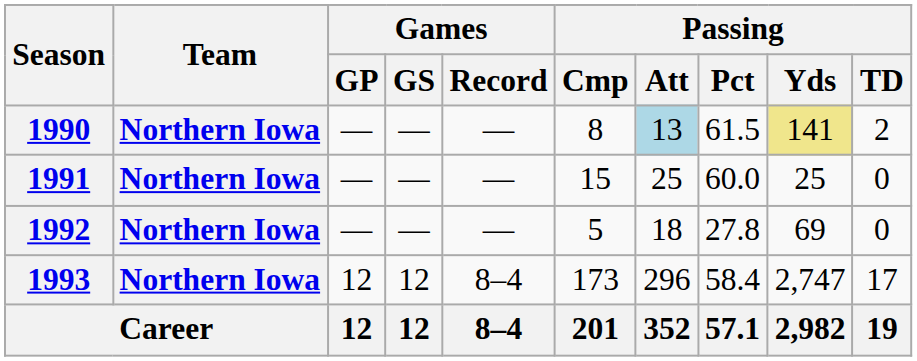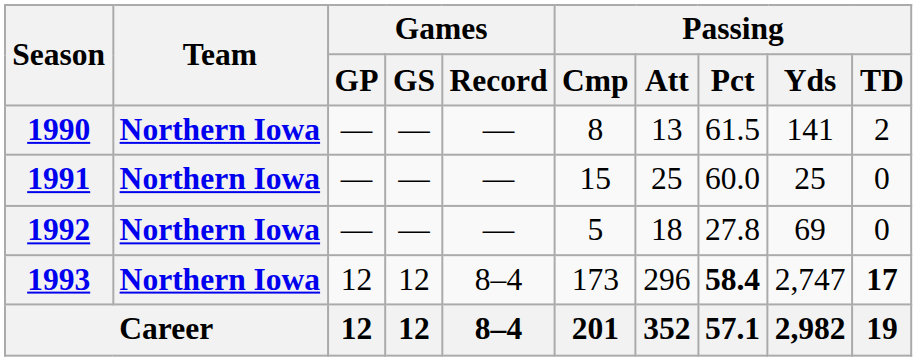(667, 129) lightblue background -> (667, 129) no background
(810, 129) khaki background -> (810, 129) no background
(733, 279) normal -> (733, 279) bold
(882, 279) normal -> (882, 279) bold
